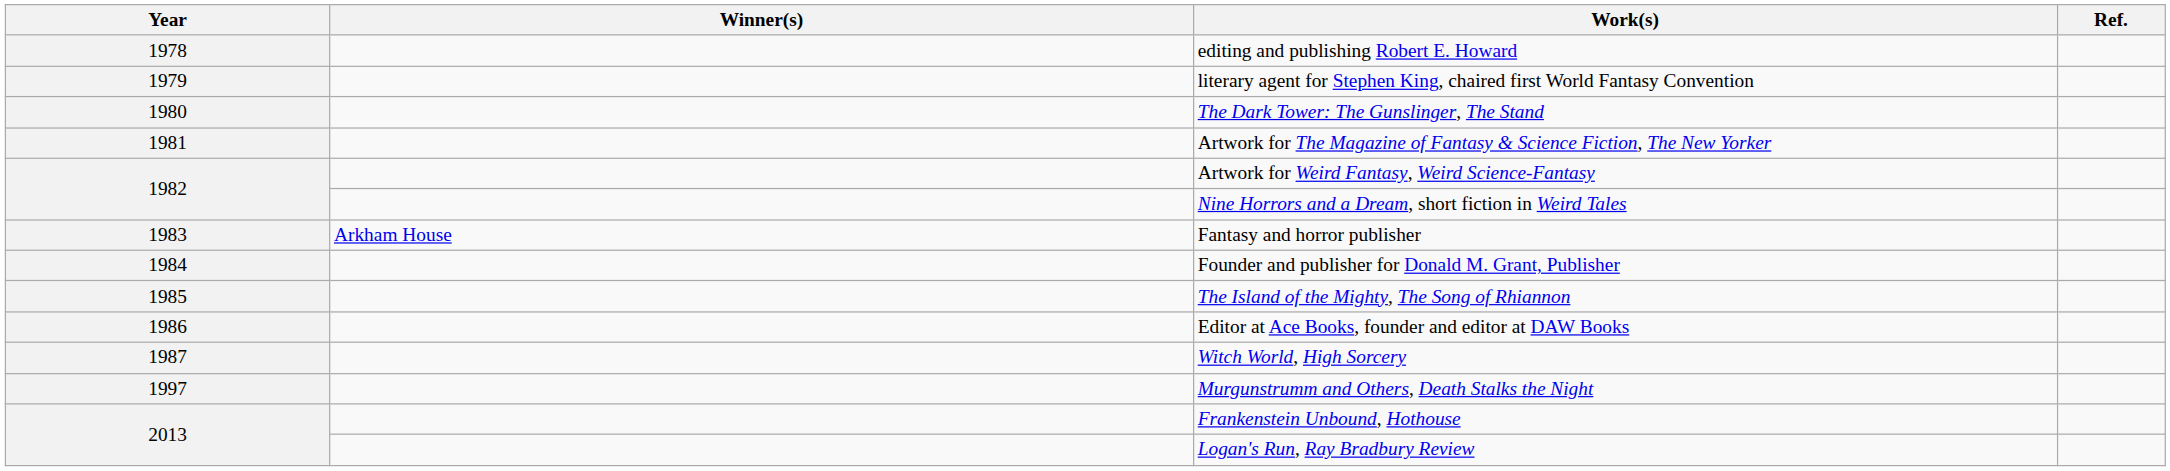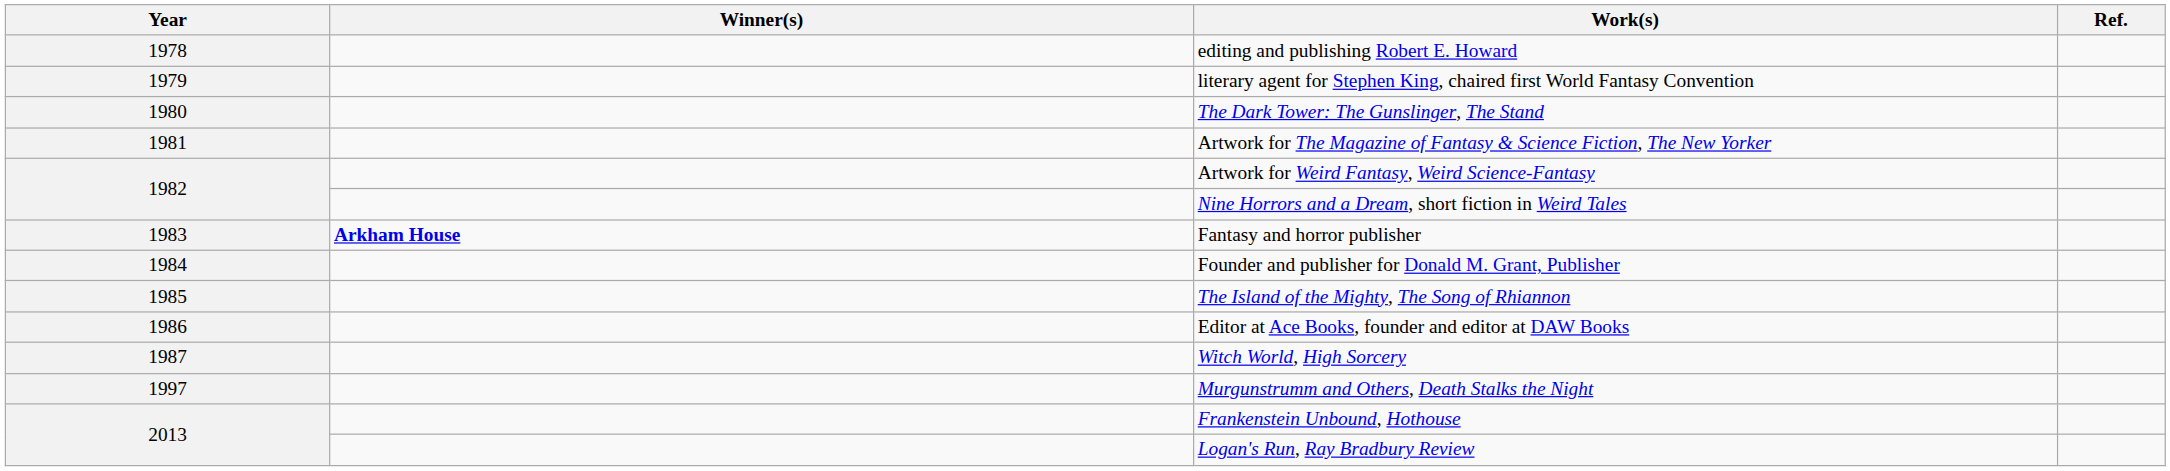(393, 234) normal -> (397, 234) bold
